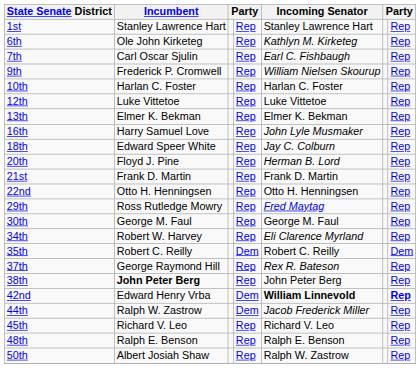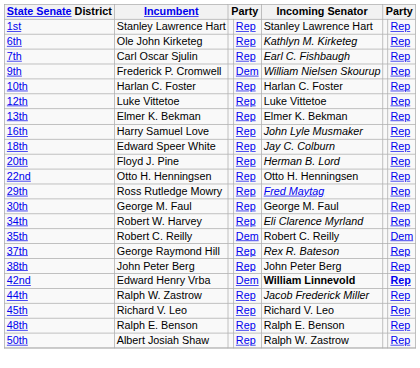(246, 71) Rep -> (247, 71) Dem
- row: (17, 176)
(158, 281) bold -> (156, 266) normal
(247, 311) Dem -> (246, 296) Rep
